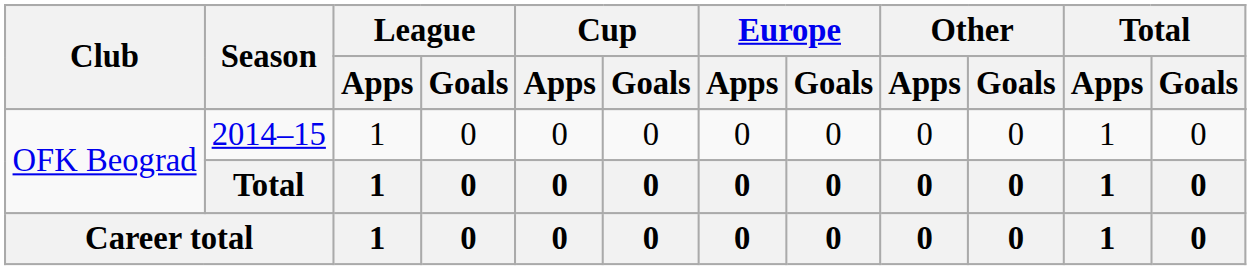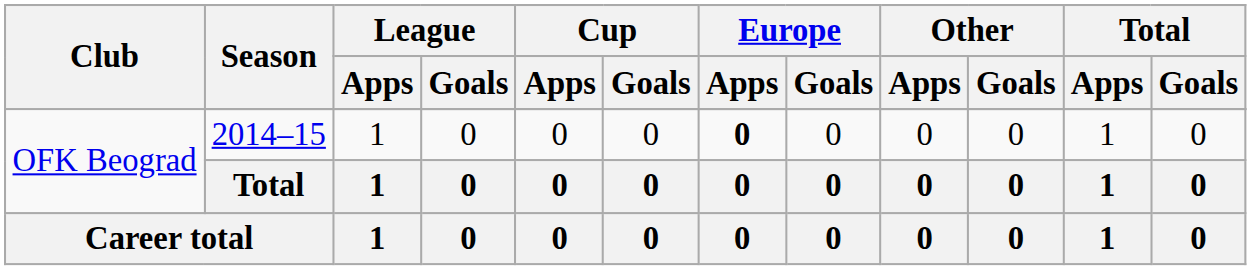(742, 133) normal -> (742, 133) bold
